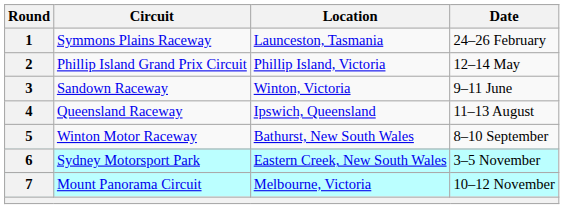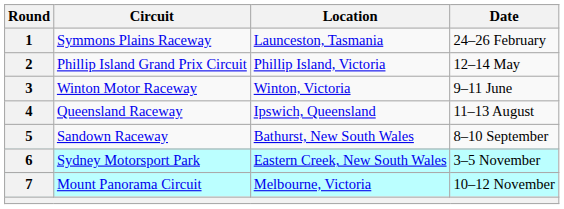(112, 88) Sandown Raceway -> (127, 88) Winton Motor Raceway
(127, 136) Winton Motor Raceway -> (112, 136) Sandown Raceway
